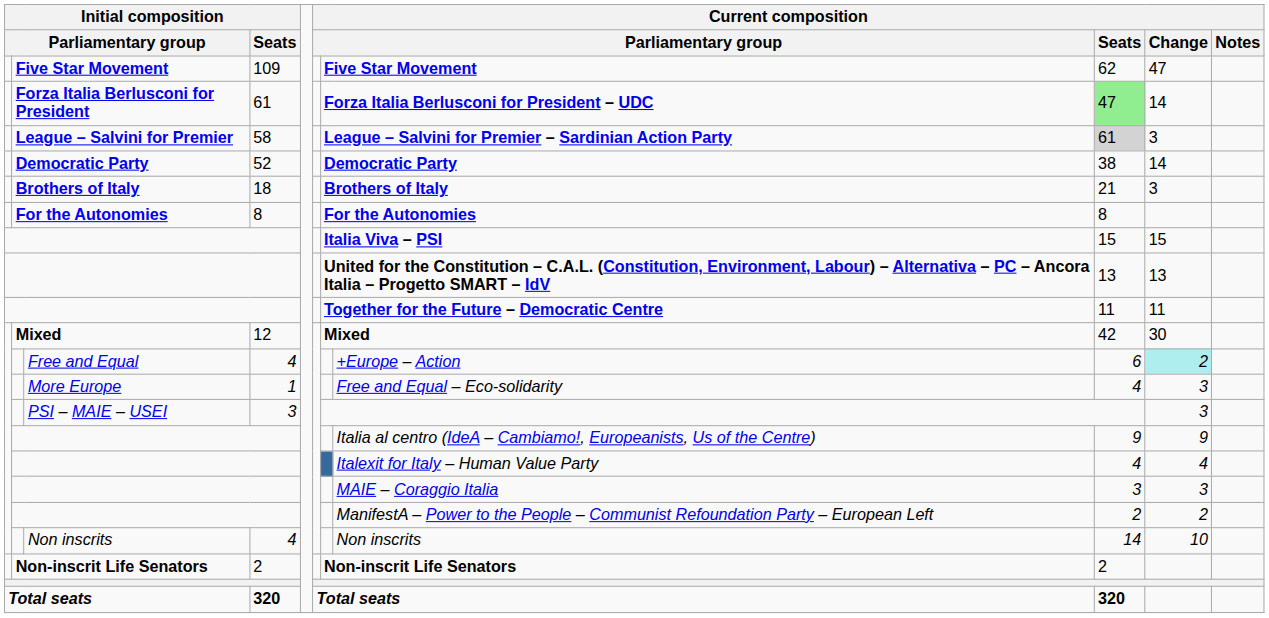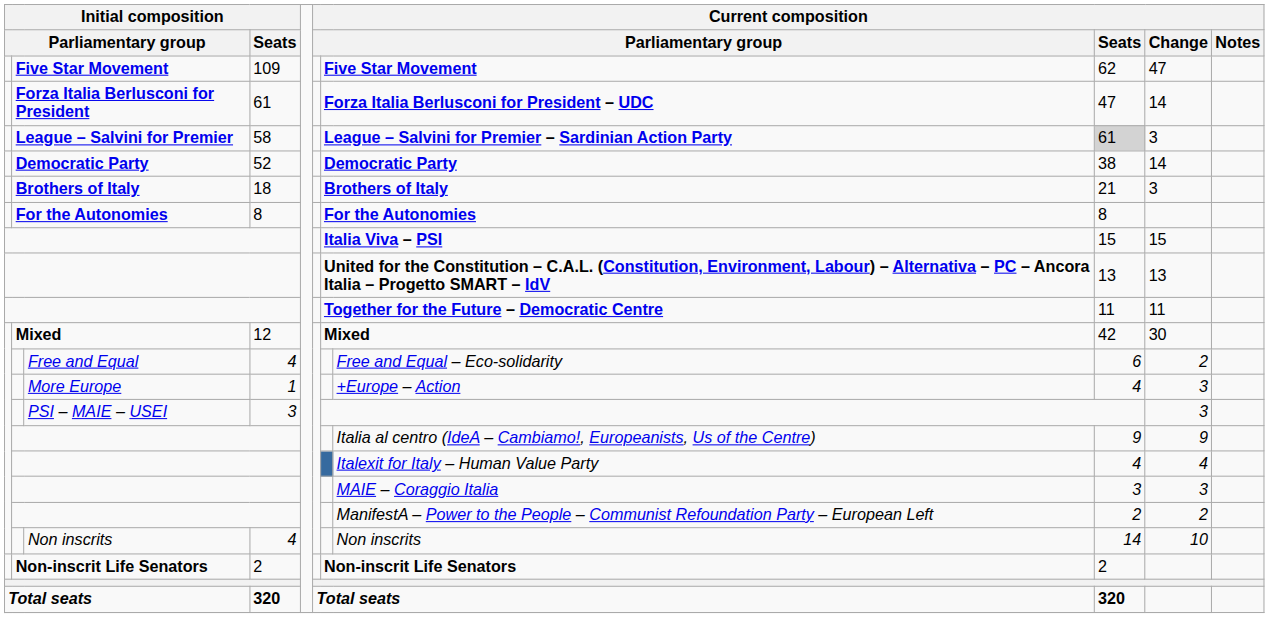(1107, 103) lightgreen background -> (1107, 103) no background
(398, 361) +Europe – Action -> (449, 361) Free and Equal – Eco-solidarity
(1203, 361) paleturquoise background -> (1203, 361) no background
(449, 386) Free and Equal – Eco-solidarity -> (398, 386) +Europe – Action
